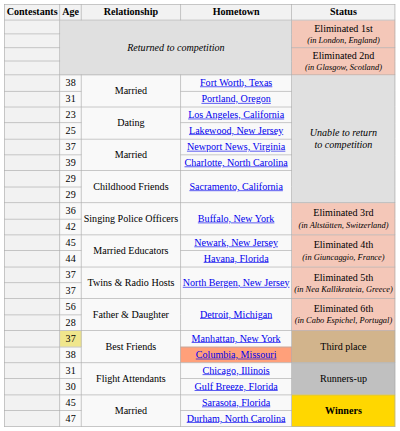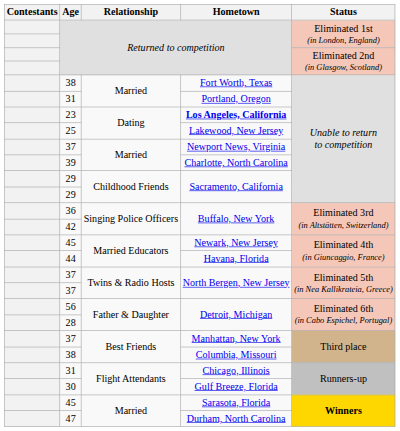(236, 115) normal -> (236, 115) bold
(71, 338) khaki background -> (71, 338) no background
(236, 354) lightsalmon background -> (236, 354) no background
